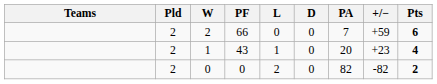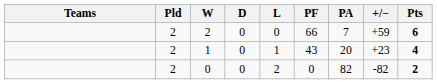columns swapped: (311, 13) <-> (242, 13)
